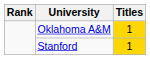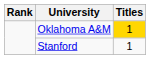(129, 46) gold background -> (129, 46) no background
